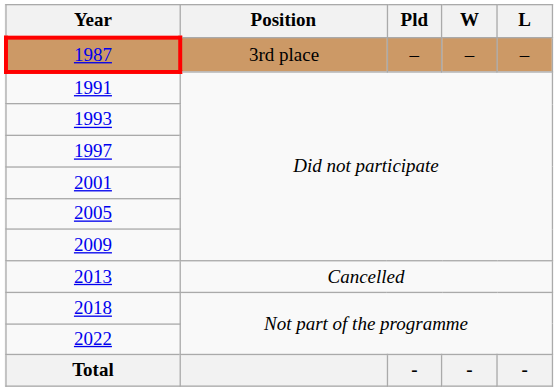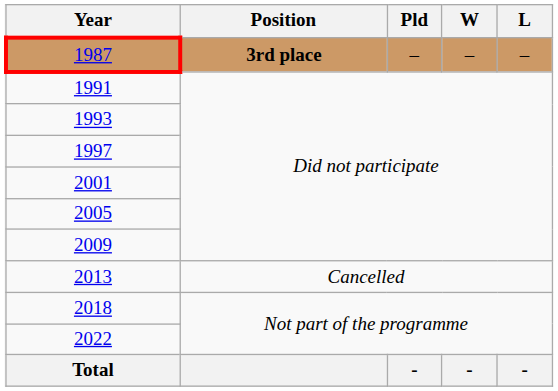(284, 54) normal -> (284, 54) bold
